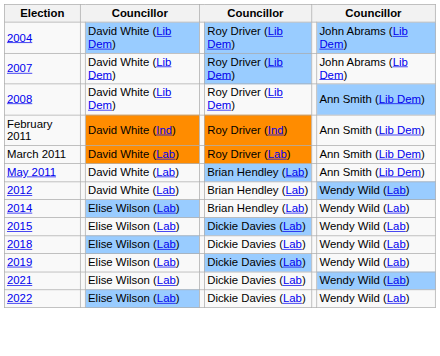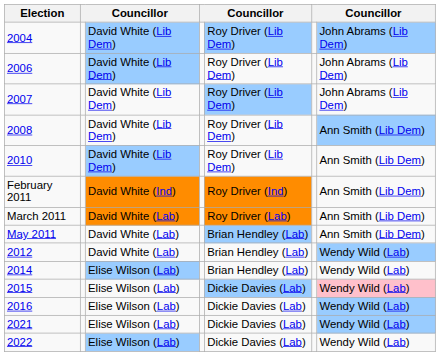+ row: (20, 68)
+ row: (20, 161)
(364, 226) no background -> (364, 288) pink background
+ row: (20, 306)
- row: (20, 244)
- row: (20, 262)
